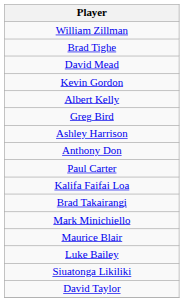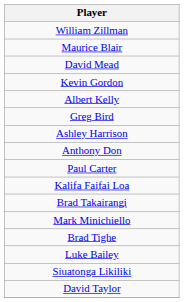(92, 47) Brad Tighe -> (92, 47) Maurice Blair
(92, 237) Maurice Blair -> (92, 237) Brad Tighe
